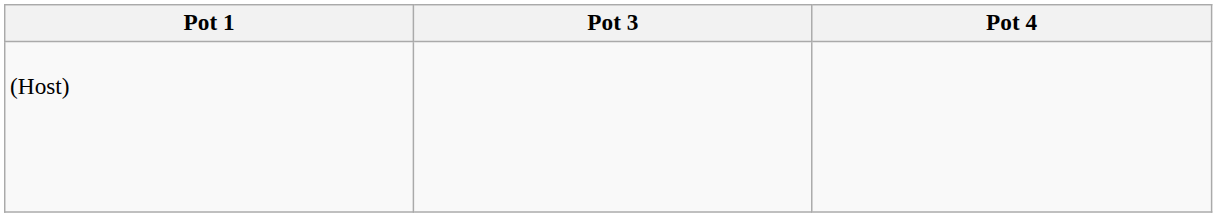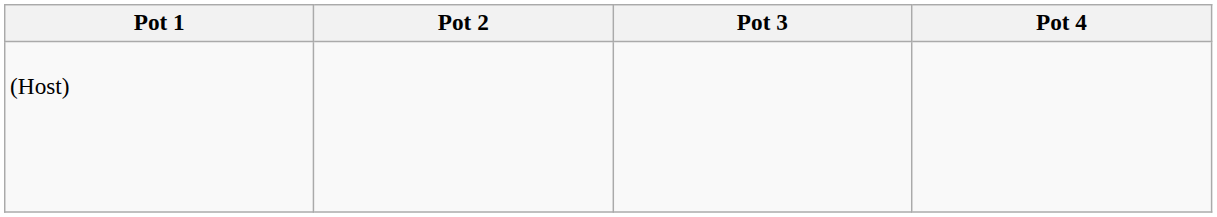+ column: (463, 22)
